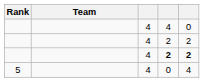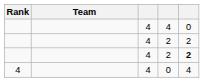(168, 56) bold -> (168, 56) normal
(18, 70) 5 -> (18, 70) 4
